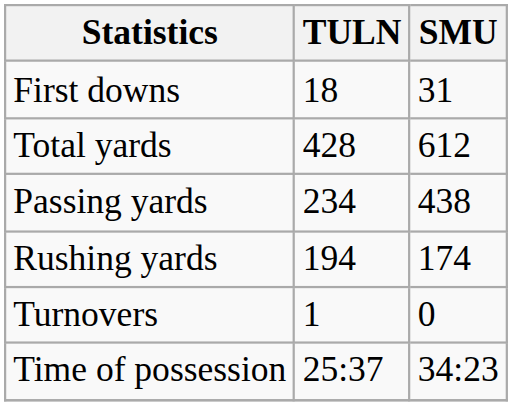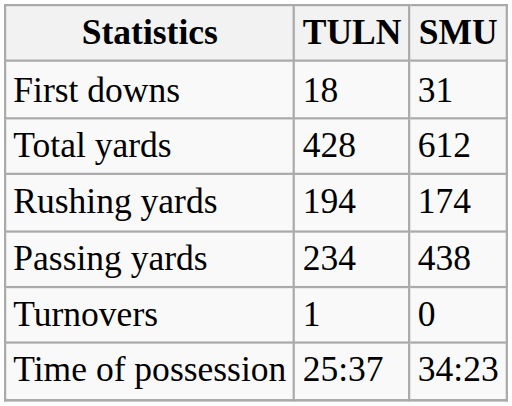rows swapped: (115, 257) <-> (110, 201)
